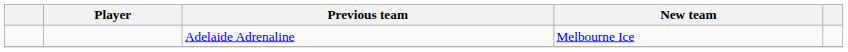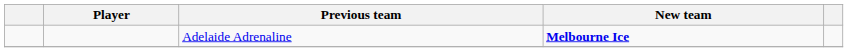(595, 36) normal -> (588, 36) bold
